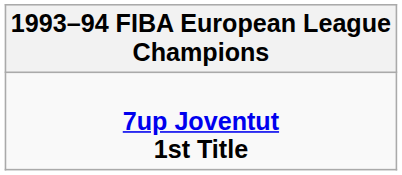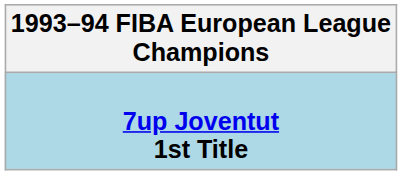(201, 134) no background -> (201, 134) lightblue background
